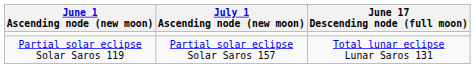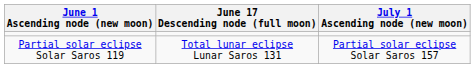columns swapped: (389, 18) <-> (231, 18)
